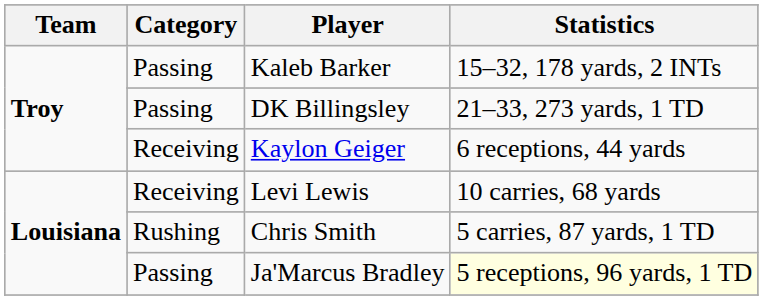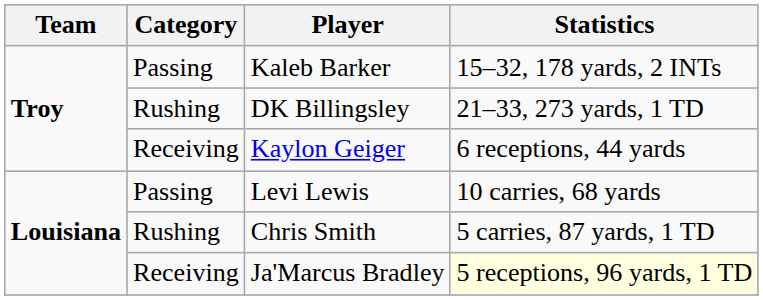(173, 107) Passing -> (176, 107) Rushing
(186, 190) Receiving -> (173, 190) Passing
(173, 273) Passing -> (186, 273) Receiving
